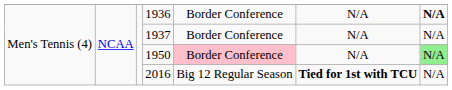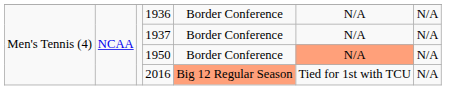(434, 14) bold -> (428, 14) normal
(235, 54) pink background -> (235, 54) no background
(358, 54) no background -> (355, 54) lightsalmon background
(434, 54) lightgreen background -> (428, 54) no background
(235, 74) no background -> (235, 74) lightsalmon background
(358, 74) bold -> (355, 74) normal
